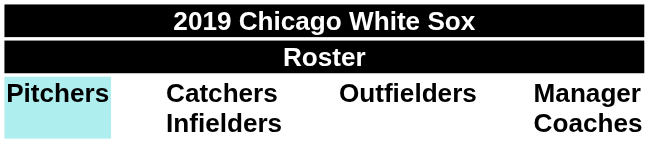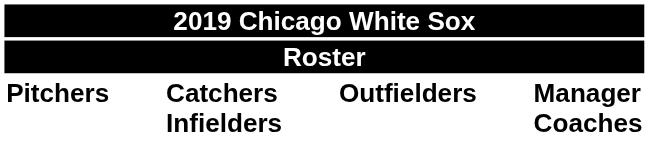(58, 93) paleturquoise background -> (58, 93) no background
